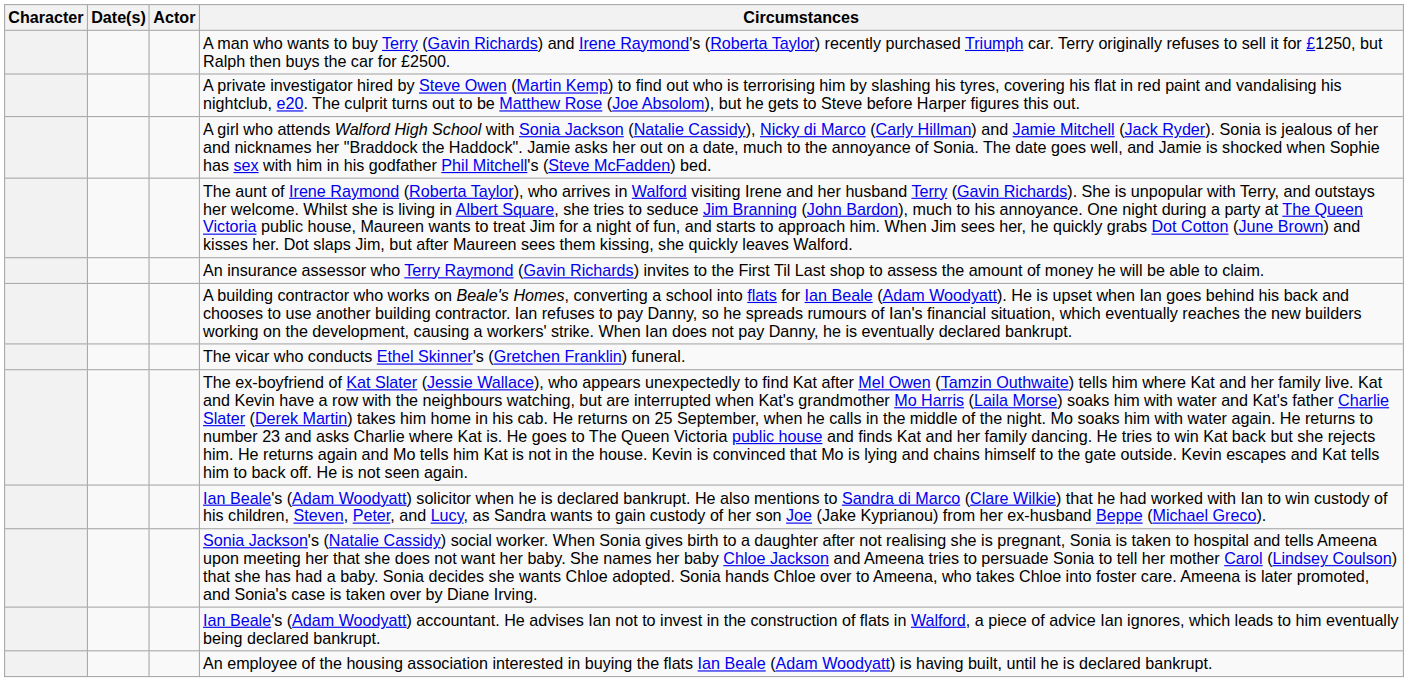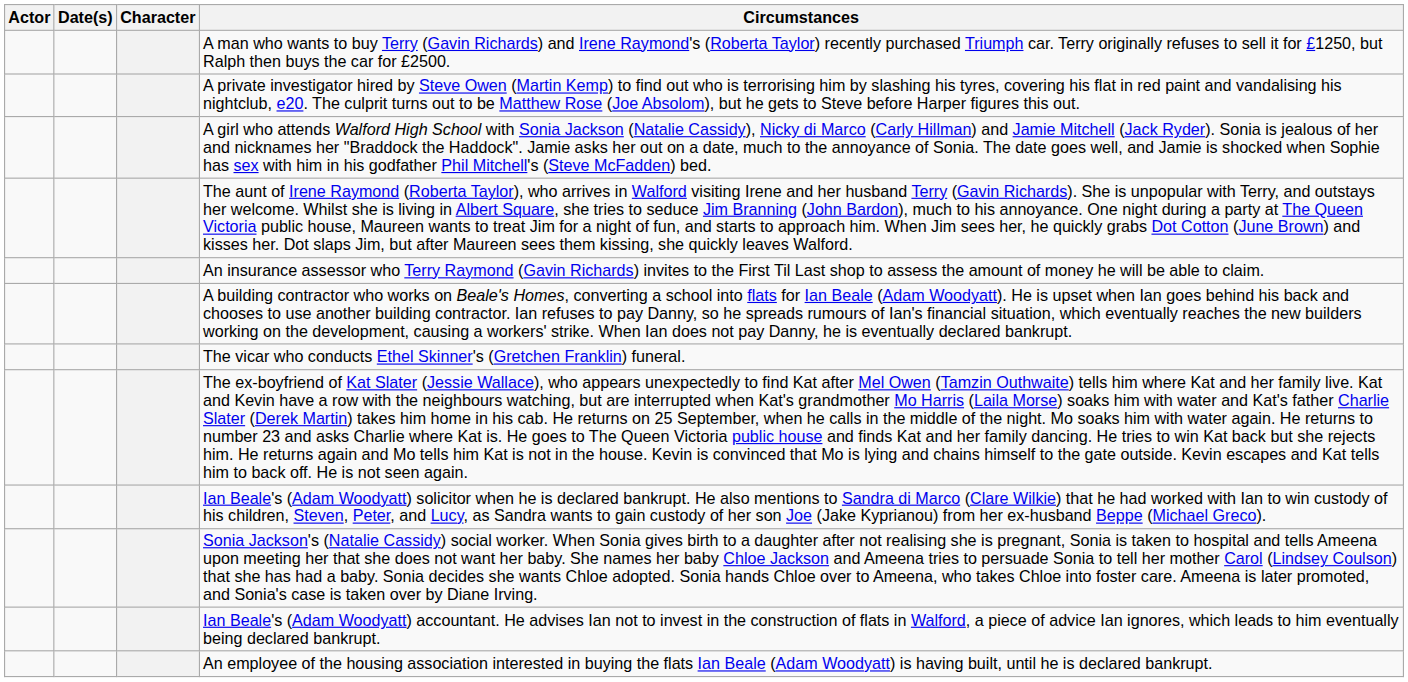columns swapped: (46, 18) <-> (174, 18)
